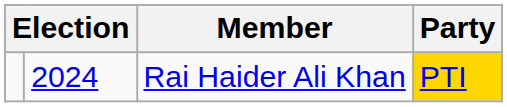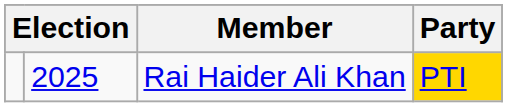(65, 76) 2024 -> (65, 76) 2025
